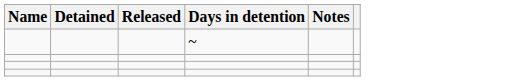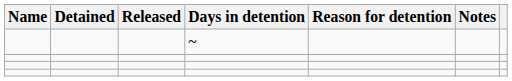+ column: (382, 16)
